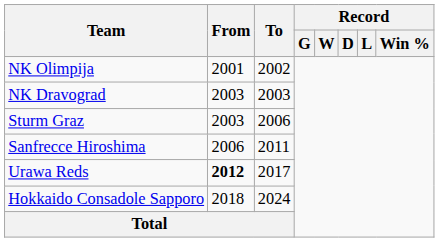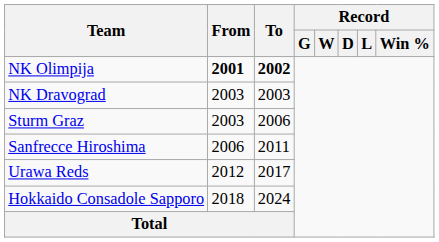(228, 69) normal -> (228, 69) bold
(274, 69) normal -> (274, 69) bold
(228, 172) bold -> (228, 172) normal
